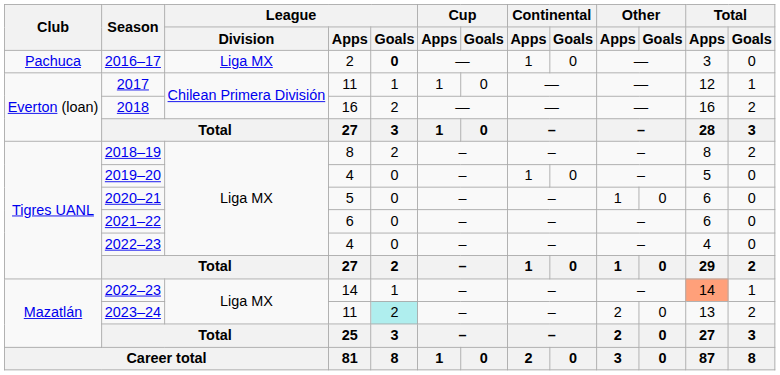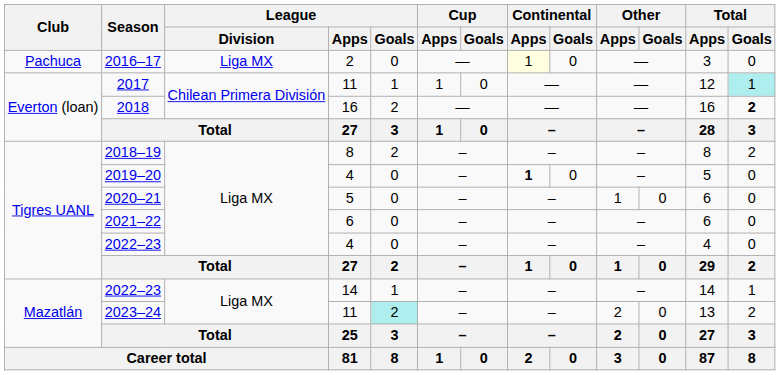(395, 61) bold -> (395, 61) normal
(528, 61) no background -> (528, 61) lightyellow background
(752, 84) no background -> (752, 84) paleturquoise background
(752, 107) normal -> (752, 107) bold
(528, 175) normal -> (528, 175) bold
(707, 289) lightsalmon background -> (707, 289) no background
